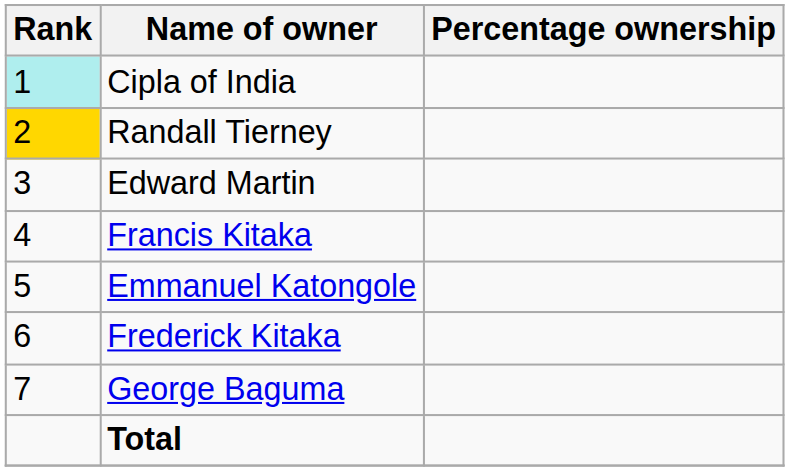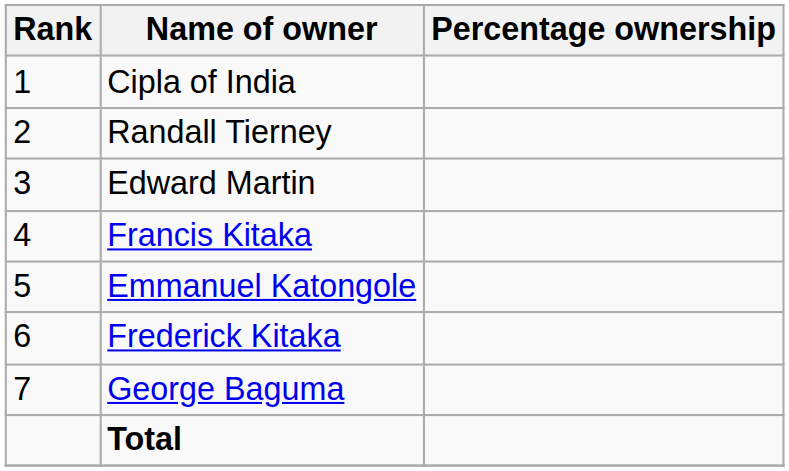(22, 81) paleturquoise background -> (22, 81) no background
(22, 132) gold background -> (22, 132) no background
